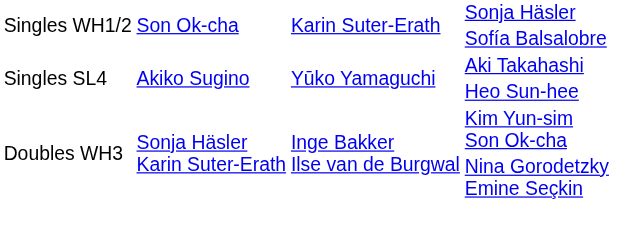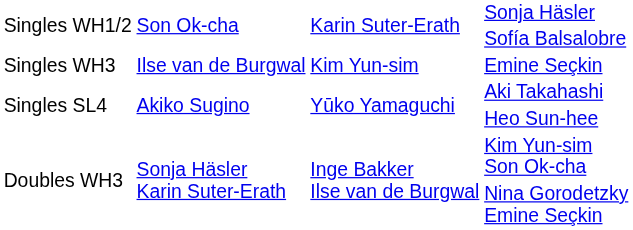+ row: (543, 65)
